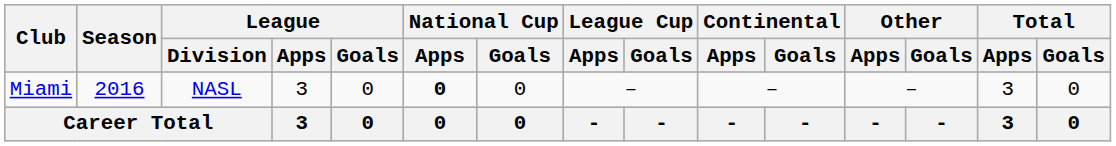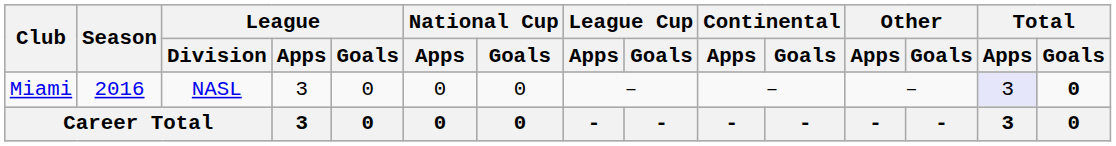(440, 90) bold -> (440, 90) normal
(1008, 90) no background -> (1008, 90) lavender background
(1074, 90) normal -> (1074, 90) bold
